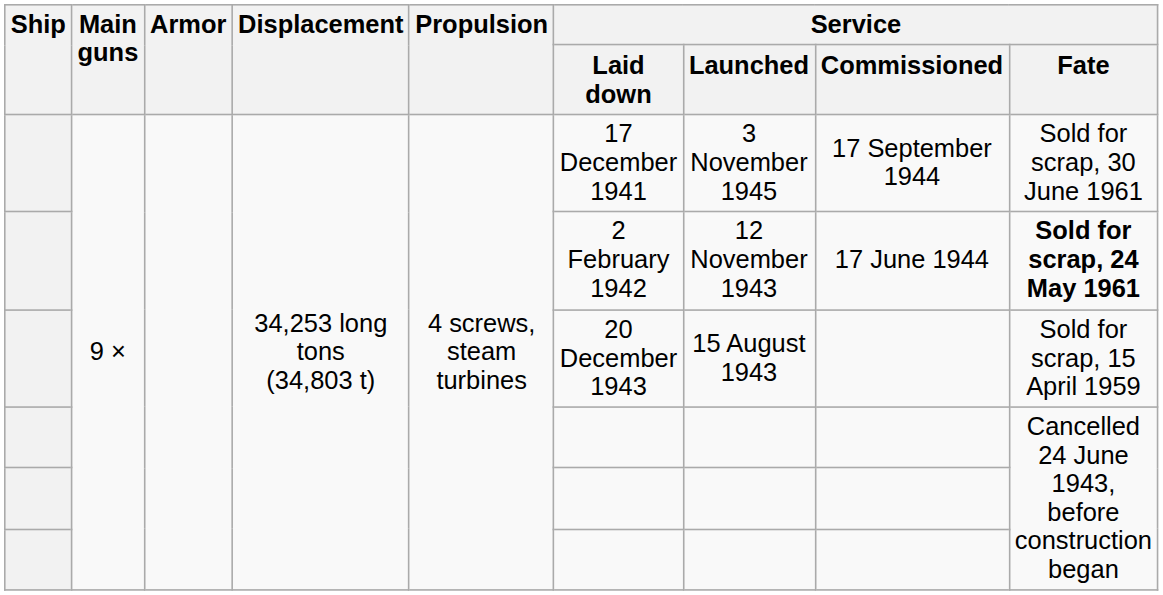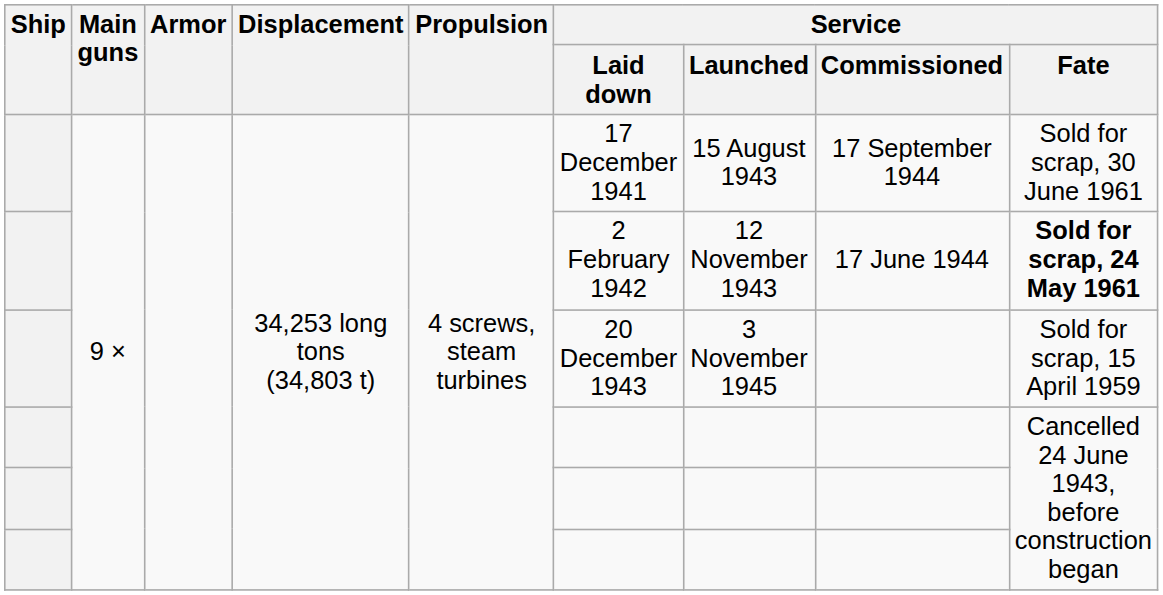(749, 162) 3 November 1945 -> (749, 162) 15 August 1943
(749, 357) 15 August 1943 -> (749, 357) 3 November 1945
